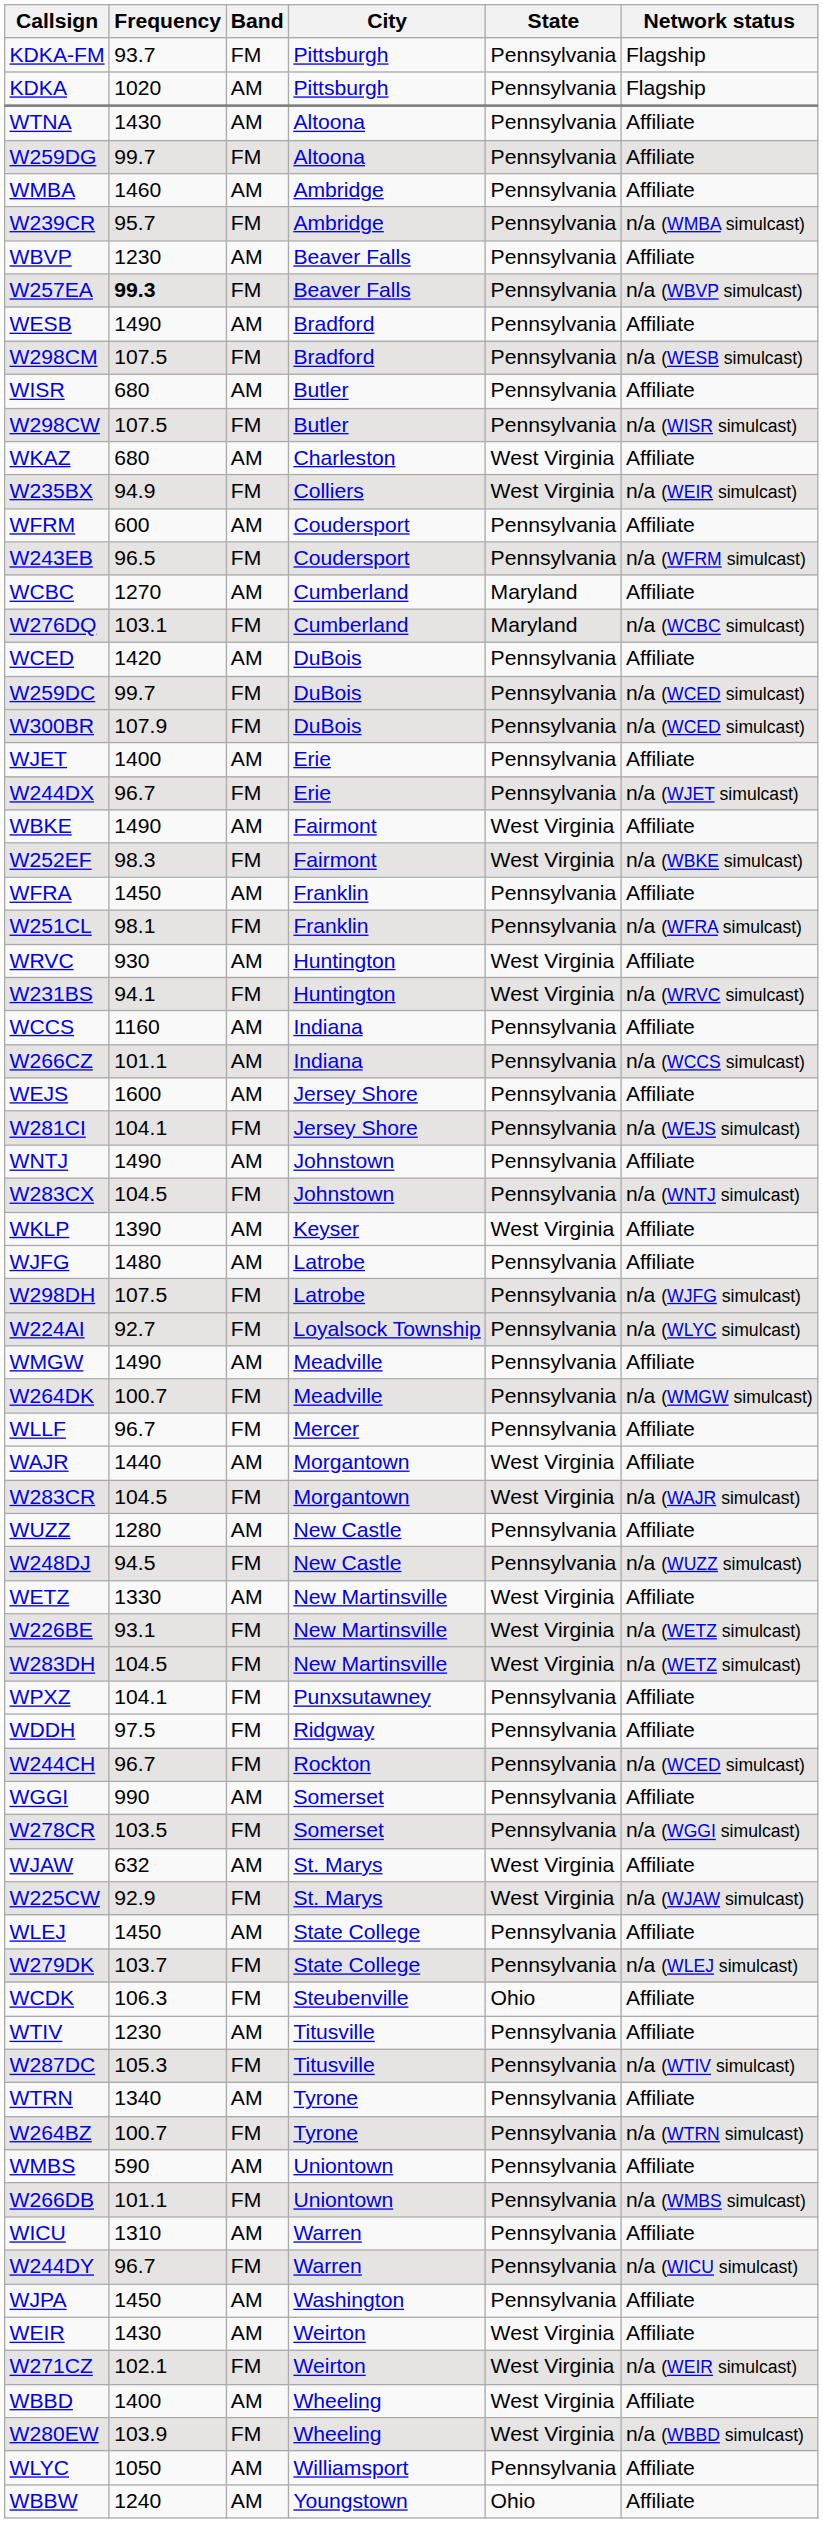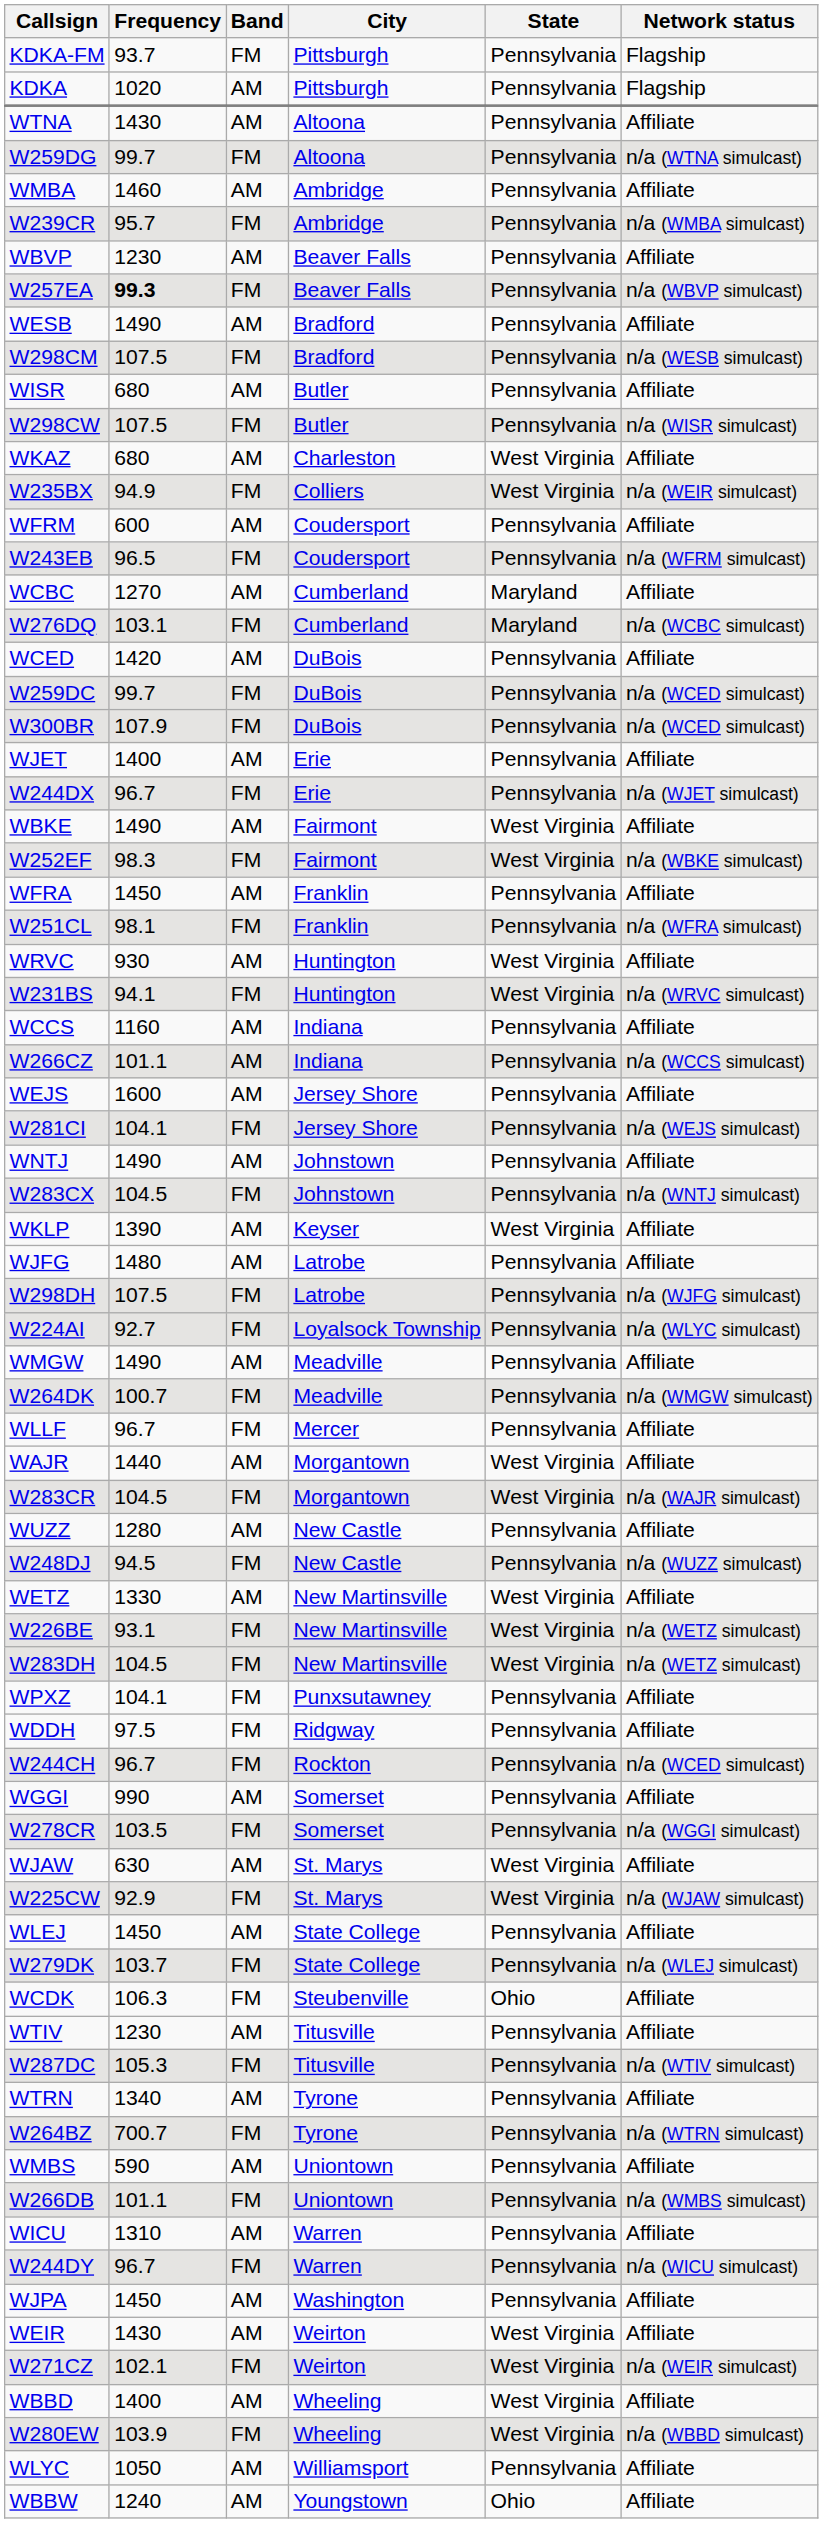(660, 156) Affiliate -> (714, 156) n/a (WTNA simulcast)
(132, 1864) 632 -> (132, 1864) 630
(141, 2132) 100.7 -> (141, 2132) 700.7
